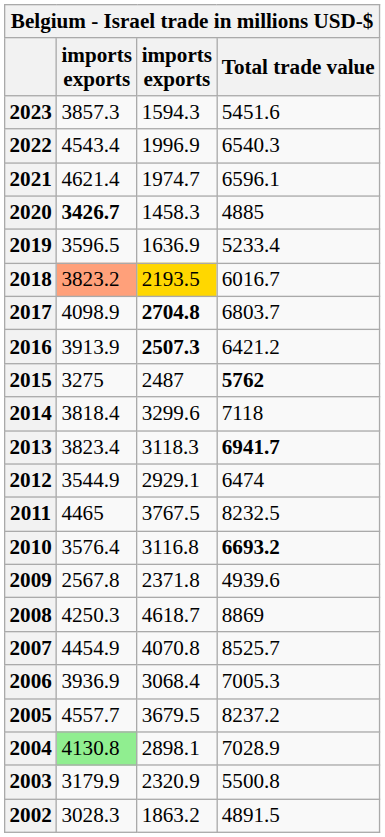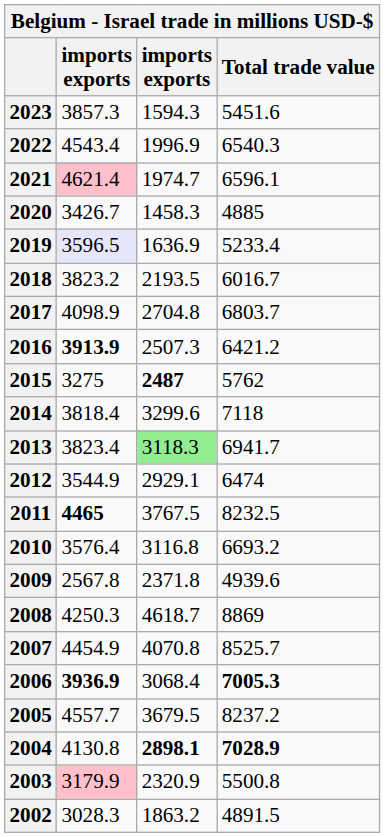(91, 178) no background -> (91, 178) pink background
(91, 212) bold -> (91, 212) normal
(91, 245) no background -> (91, 245) lavender background
(91, 279) lightsalmon background -> (91, 279) no background
(171, 279) gold background -> (171, 279) no background
(171, 312) bold -> (171, 312) normal
(91, 346) normal -> (91, 346) bold
(171, 346) bold -> (171, 346) normal
(163, 379) normal -> (163, 379) bold
(243, 379) bold -> (243, 379) normal
(170, 446) no background -> (170, 446) lightgreen background
(251, 446) bold -> (251, 446) normal
(83, 513) normal -> (83, 513) bold
(251, 547) bold -> (251, 547) normal
(91, 681) normal -> (91, 681) bold
(251, 681) normal -> (251, 681) bold
(91, 748) lightgreen background -> (91, 748) no background
(171, 748) normal -> (171, 748) bold
(251, 748) normal -> (251, 748) bold
(91, 781) no background -> (91, 781) pink background
